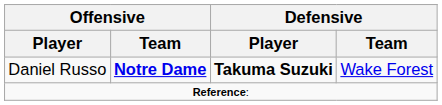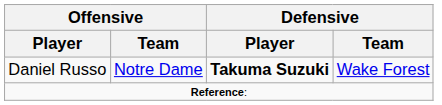(160, 69) bold -> (158, 69) normal
